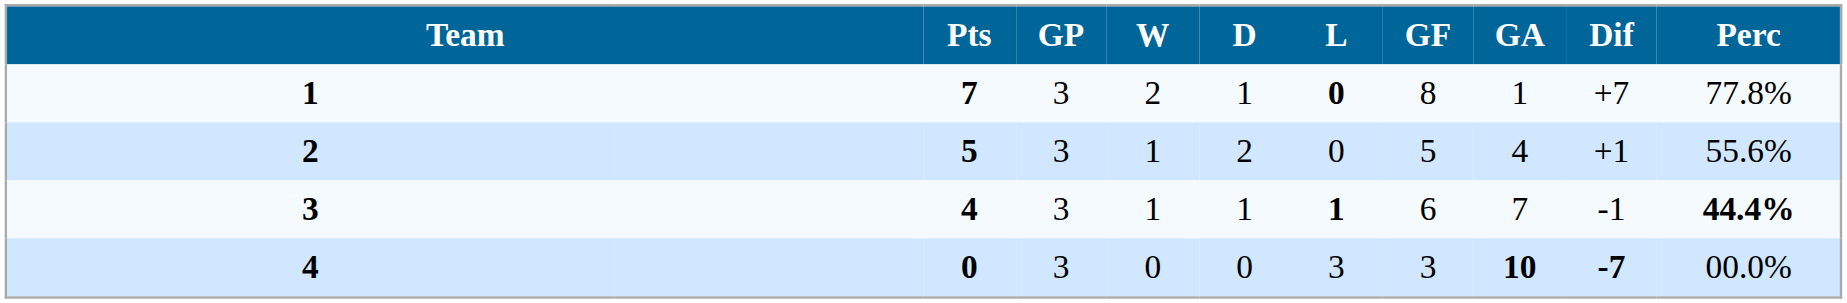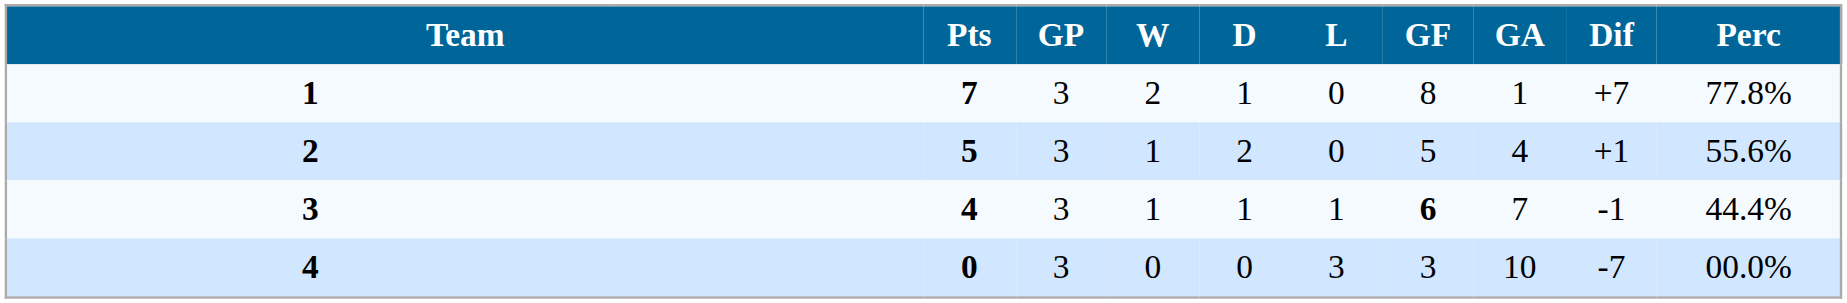(1336, 92) bold -> (1336, 92) normal
(1336, 208) bold -> (1336, 208) normal
(1428, 208) normal -> (1428, 208) bold
(1749, 208) bold -> (1749, 208) normal
(1520, 266) bold -> (1520, 266) normal
(1612, 266) bold -> (1612, 266) normal
